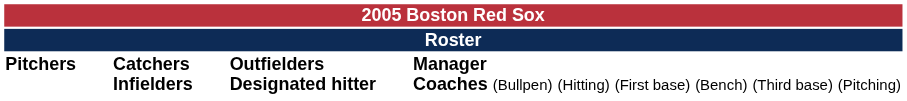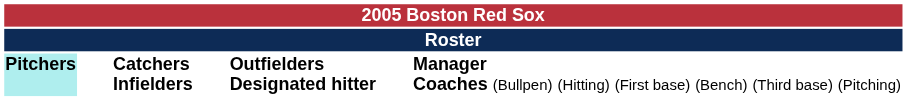(41, 64) no background -> (41, 64) paleturquoise background
